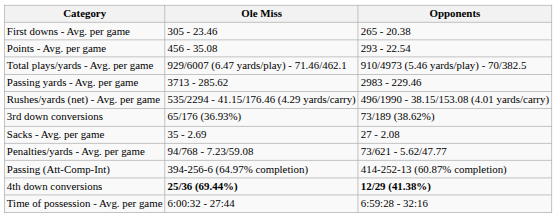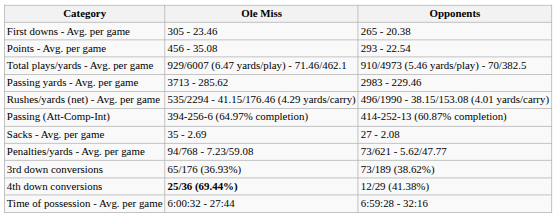rows swapped: (58, 169) <-> (55, 117)
(396, 186) bold -> (395, 186) normal
